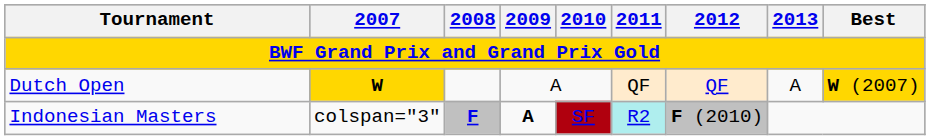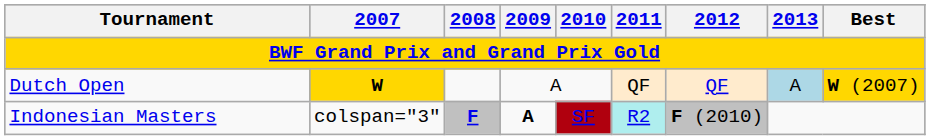(795, 85) no background -> (795, 85) lightblue background
